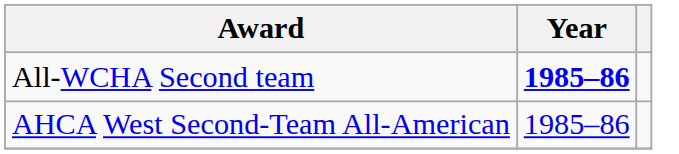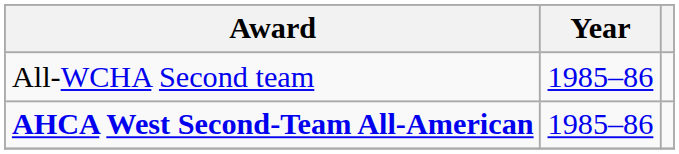(577, 76) bold -> (600, 76) normal
(261, 124) normal -> (273, 124) bold
